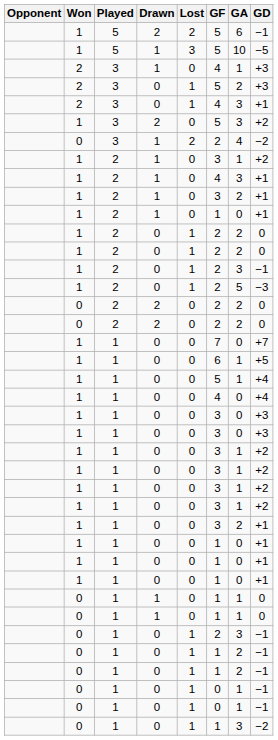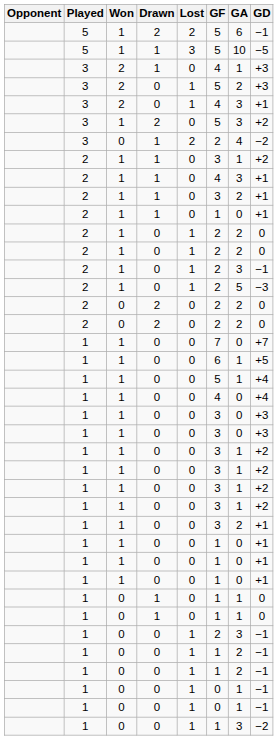columns swapped: (115, 13) <-> (79, 13)
